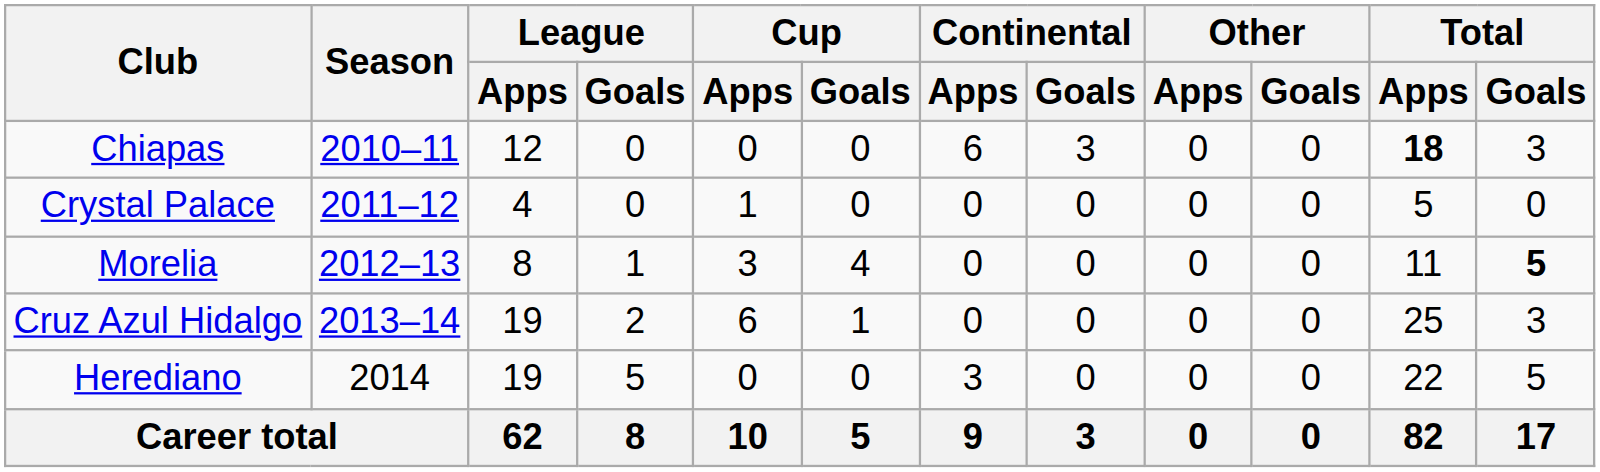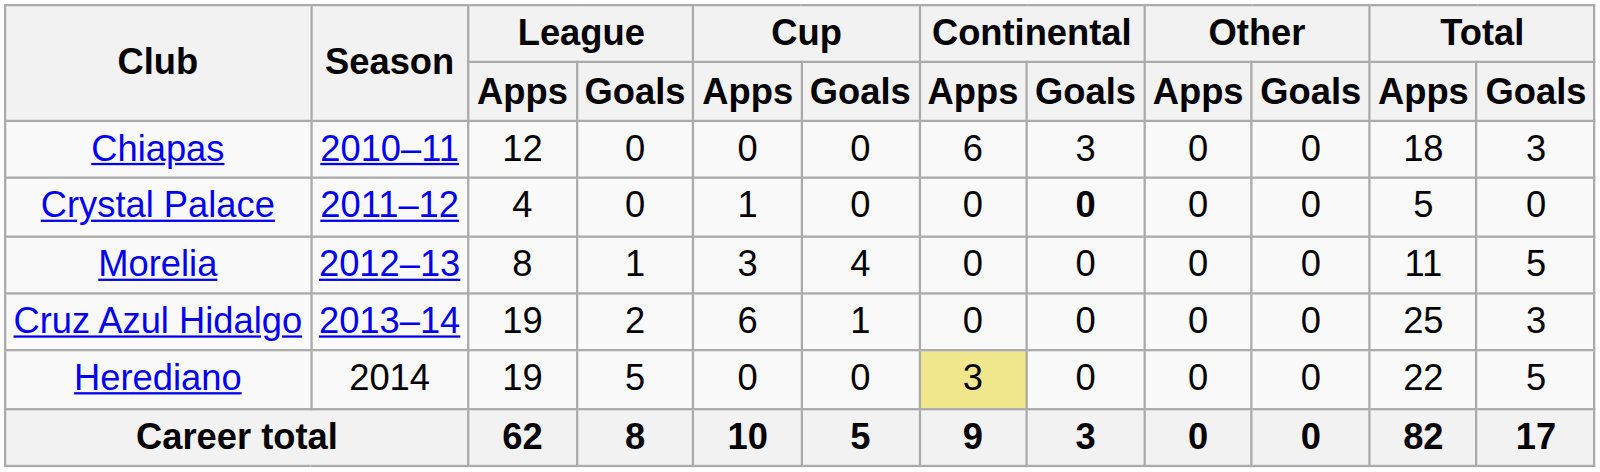(1423, 148) bold -> (1423, 148) normal
(1086, 206) normal -> (1086, 206) bold
(1536, 263) bold -> (1536, 263) normal
(973, 378) no background -> (973, 378) khaki background
